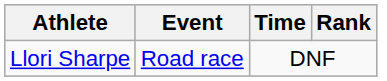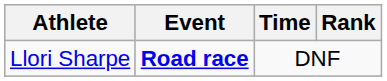(192, 58) normal -> (195, 58) bold
